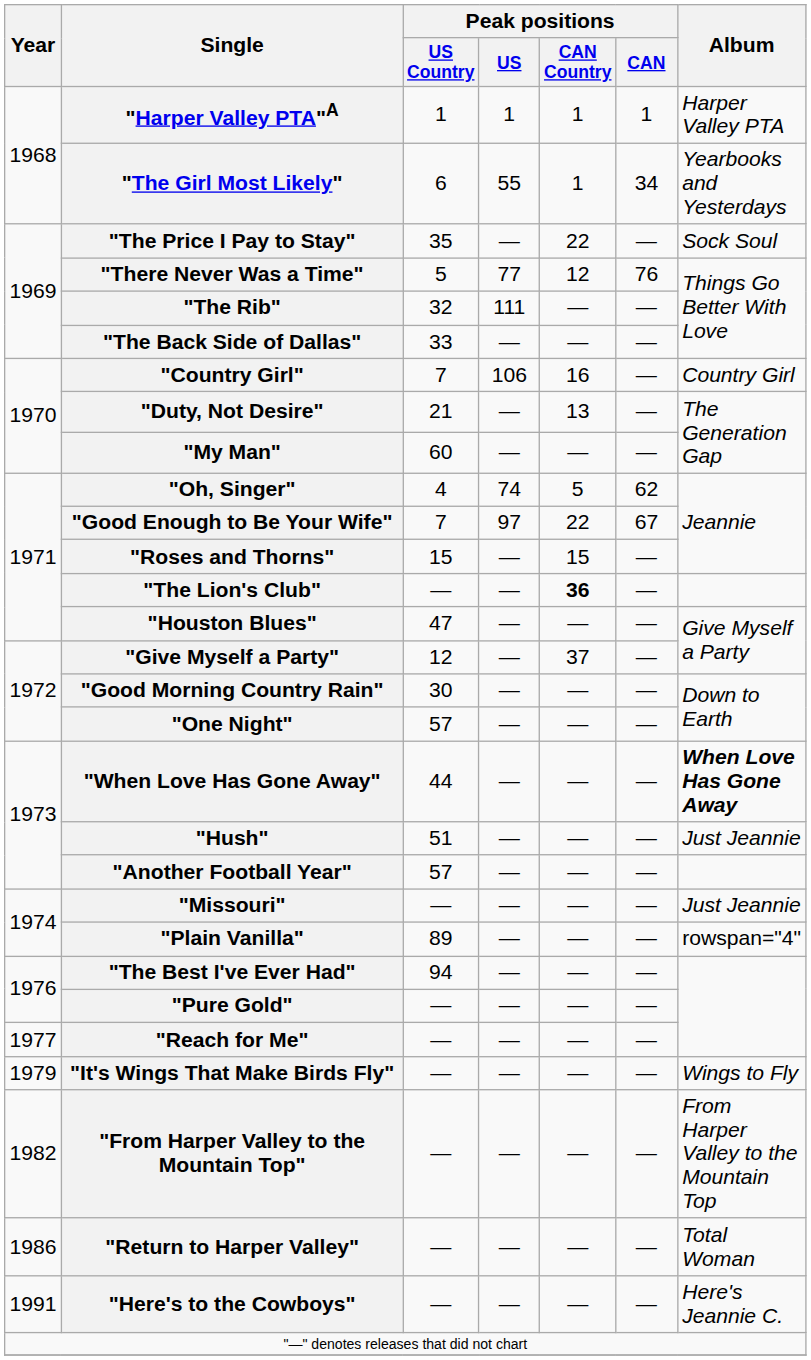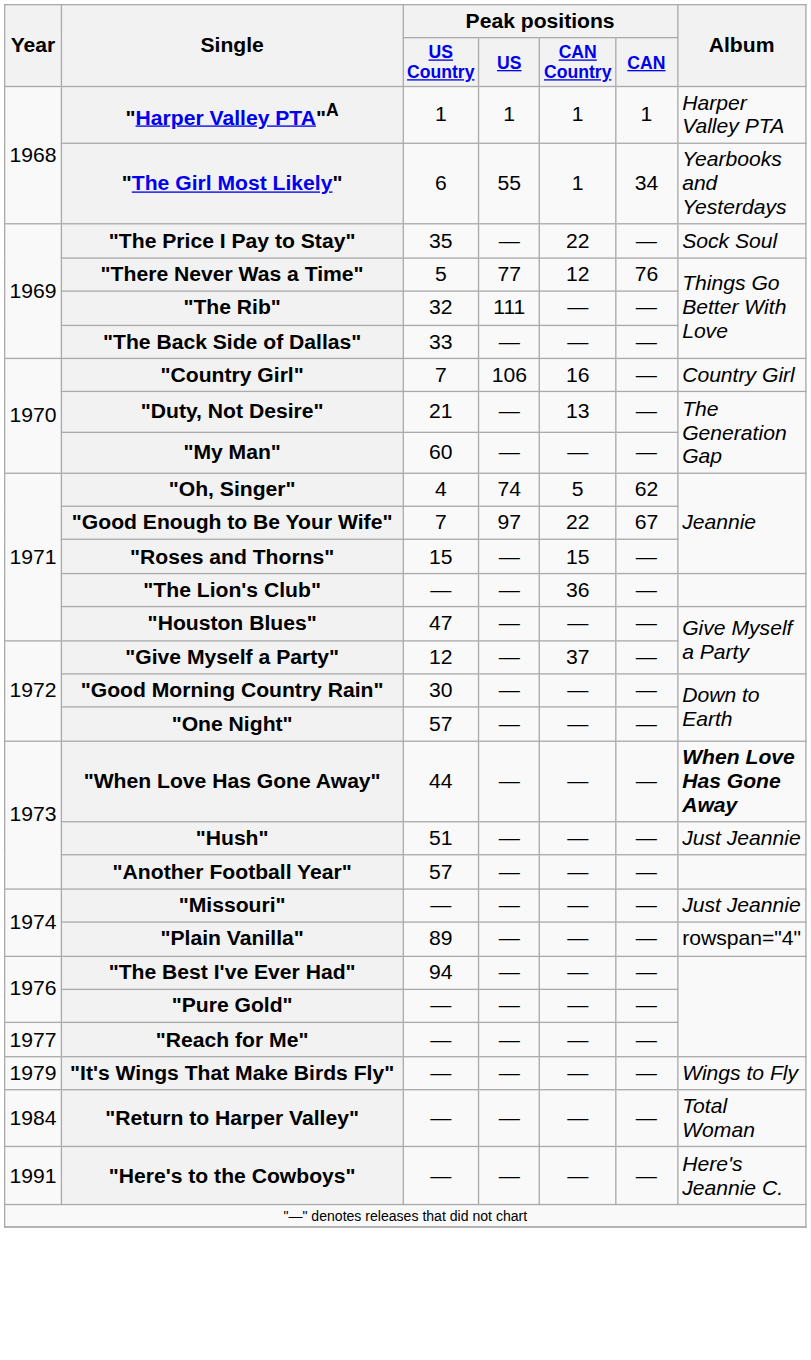(578, 589) bold -> (578, 589) normal
- row: (232, 1153)
(33, 1246) 1986 -> (33, 1118) 1984
